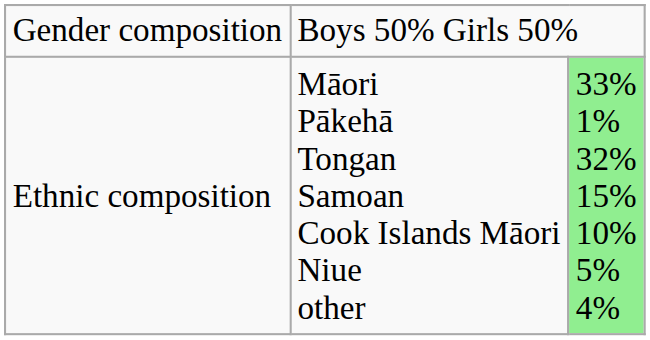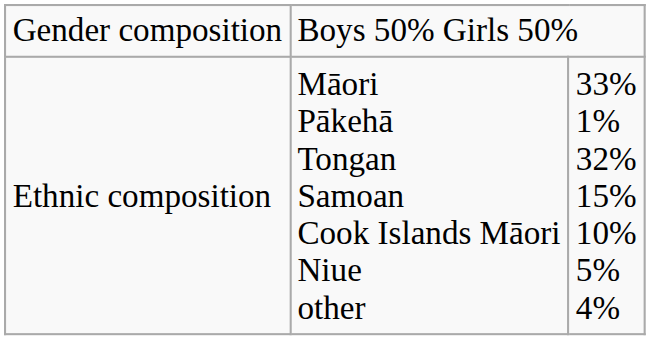(606, 195) lightgreen background -> (606, 195) no background
